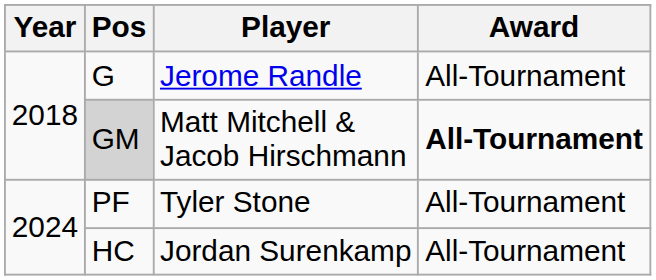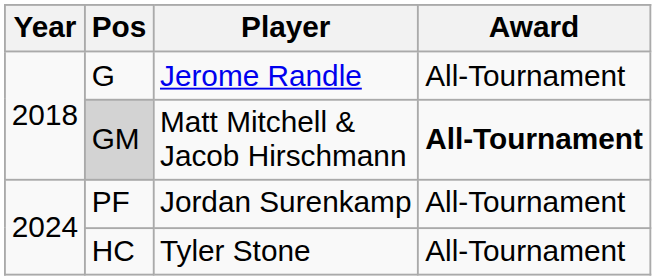(235, 203) Tyler Stone -> (286, 203) Jordan Surenkamp
(286, 250) Jordan Surenkamp -> (235, 250) Tyler Stone
